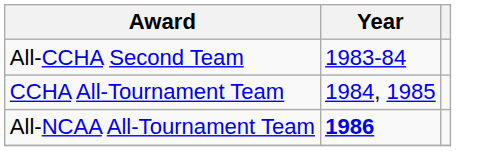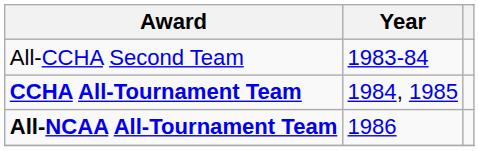(147, 92) normal -> (156, 92) bold
(162, 127) normal -> (174, 127) bold
(350, 127) bold -> (372, 127) normal
